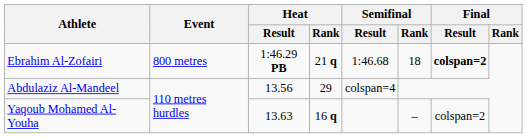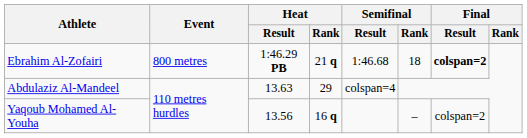(279, 88) 13.56 -> (279, 88) 13.63
(279, 116) 13.63 -> (279, 116) 13.56
